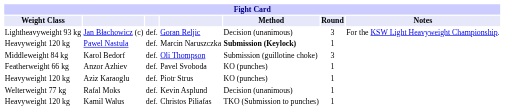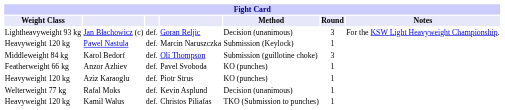(260, 44) bold -> (259, 44) normal
